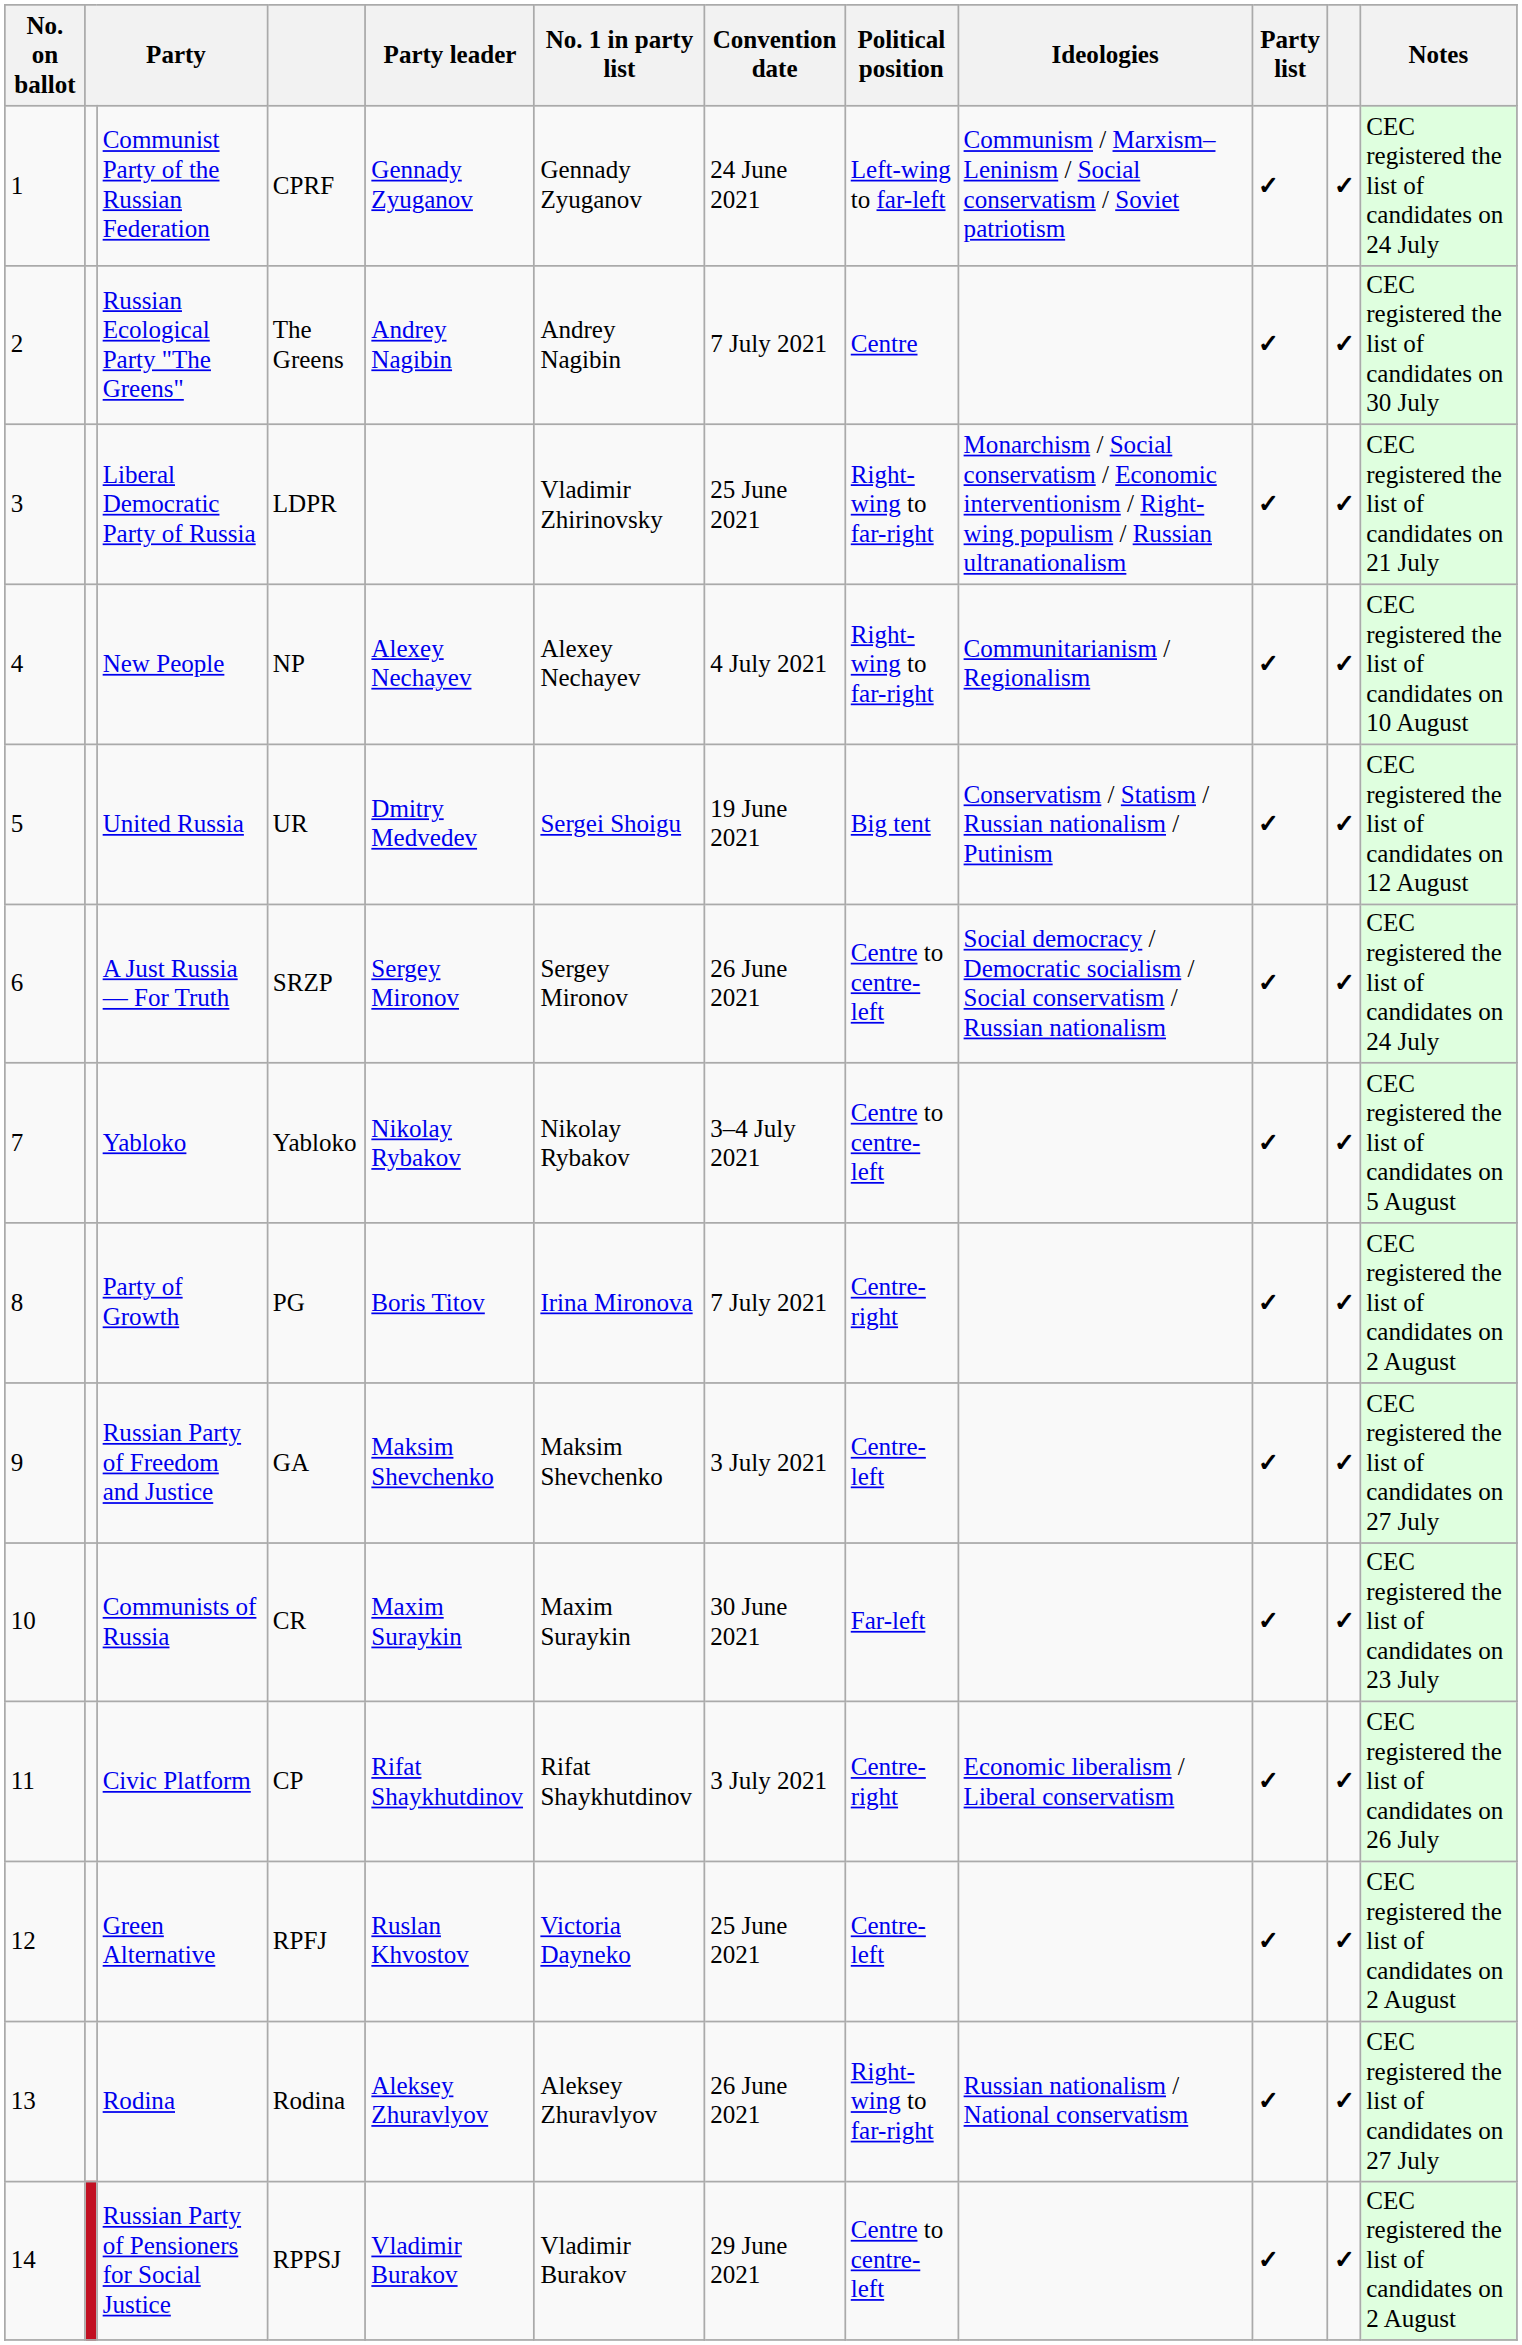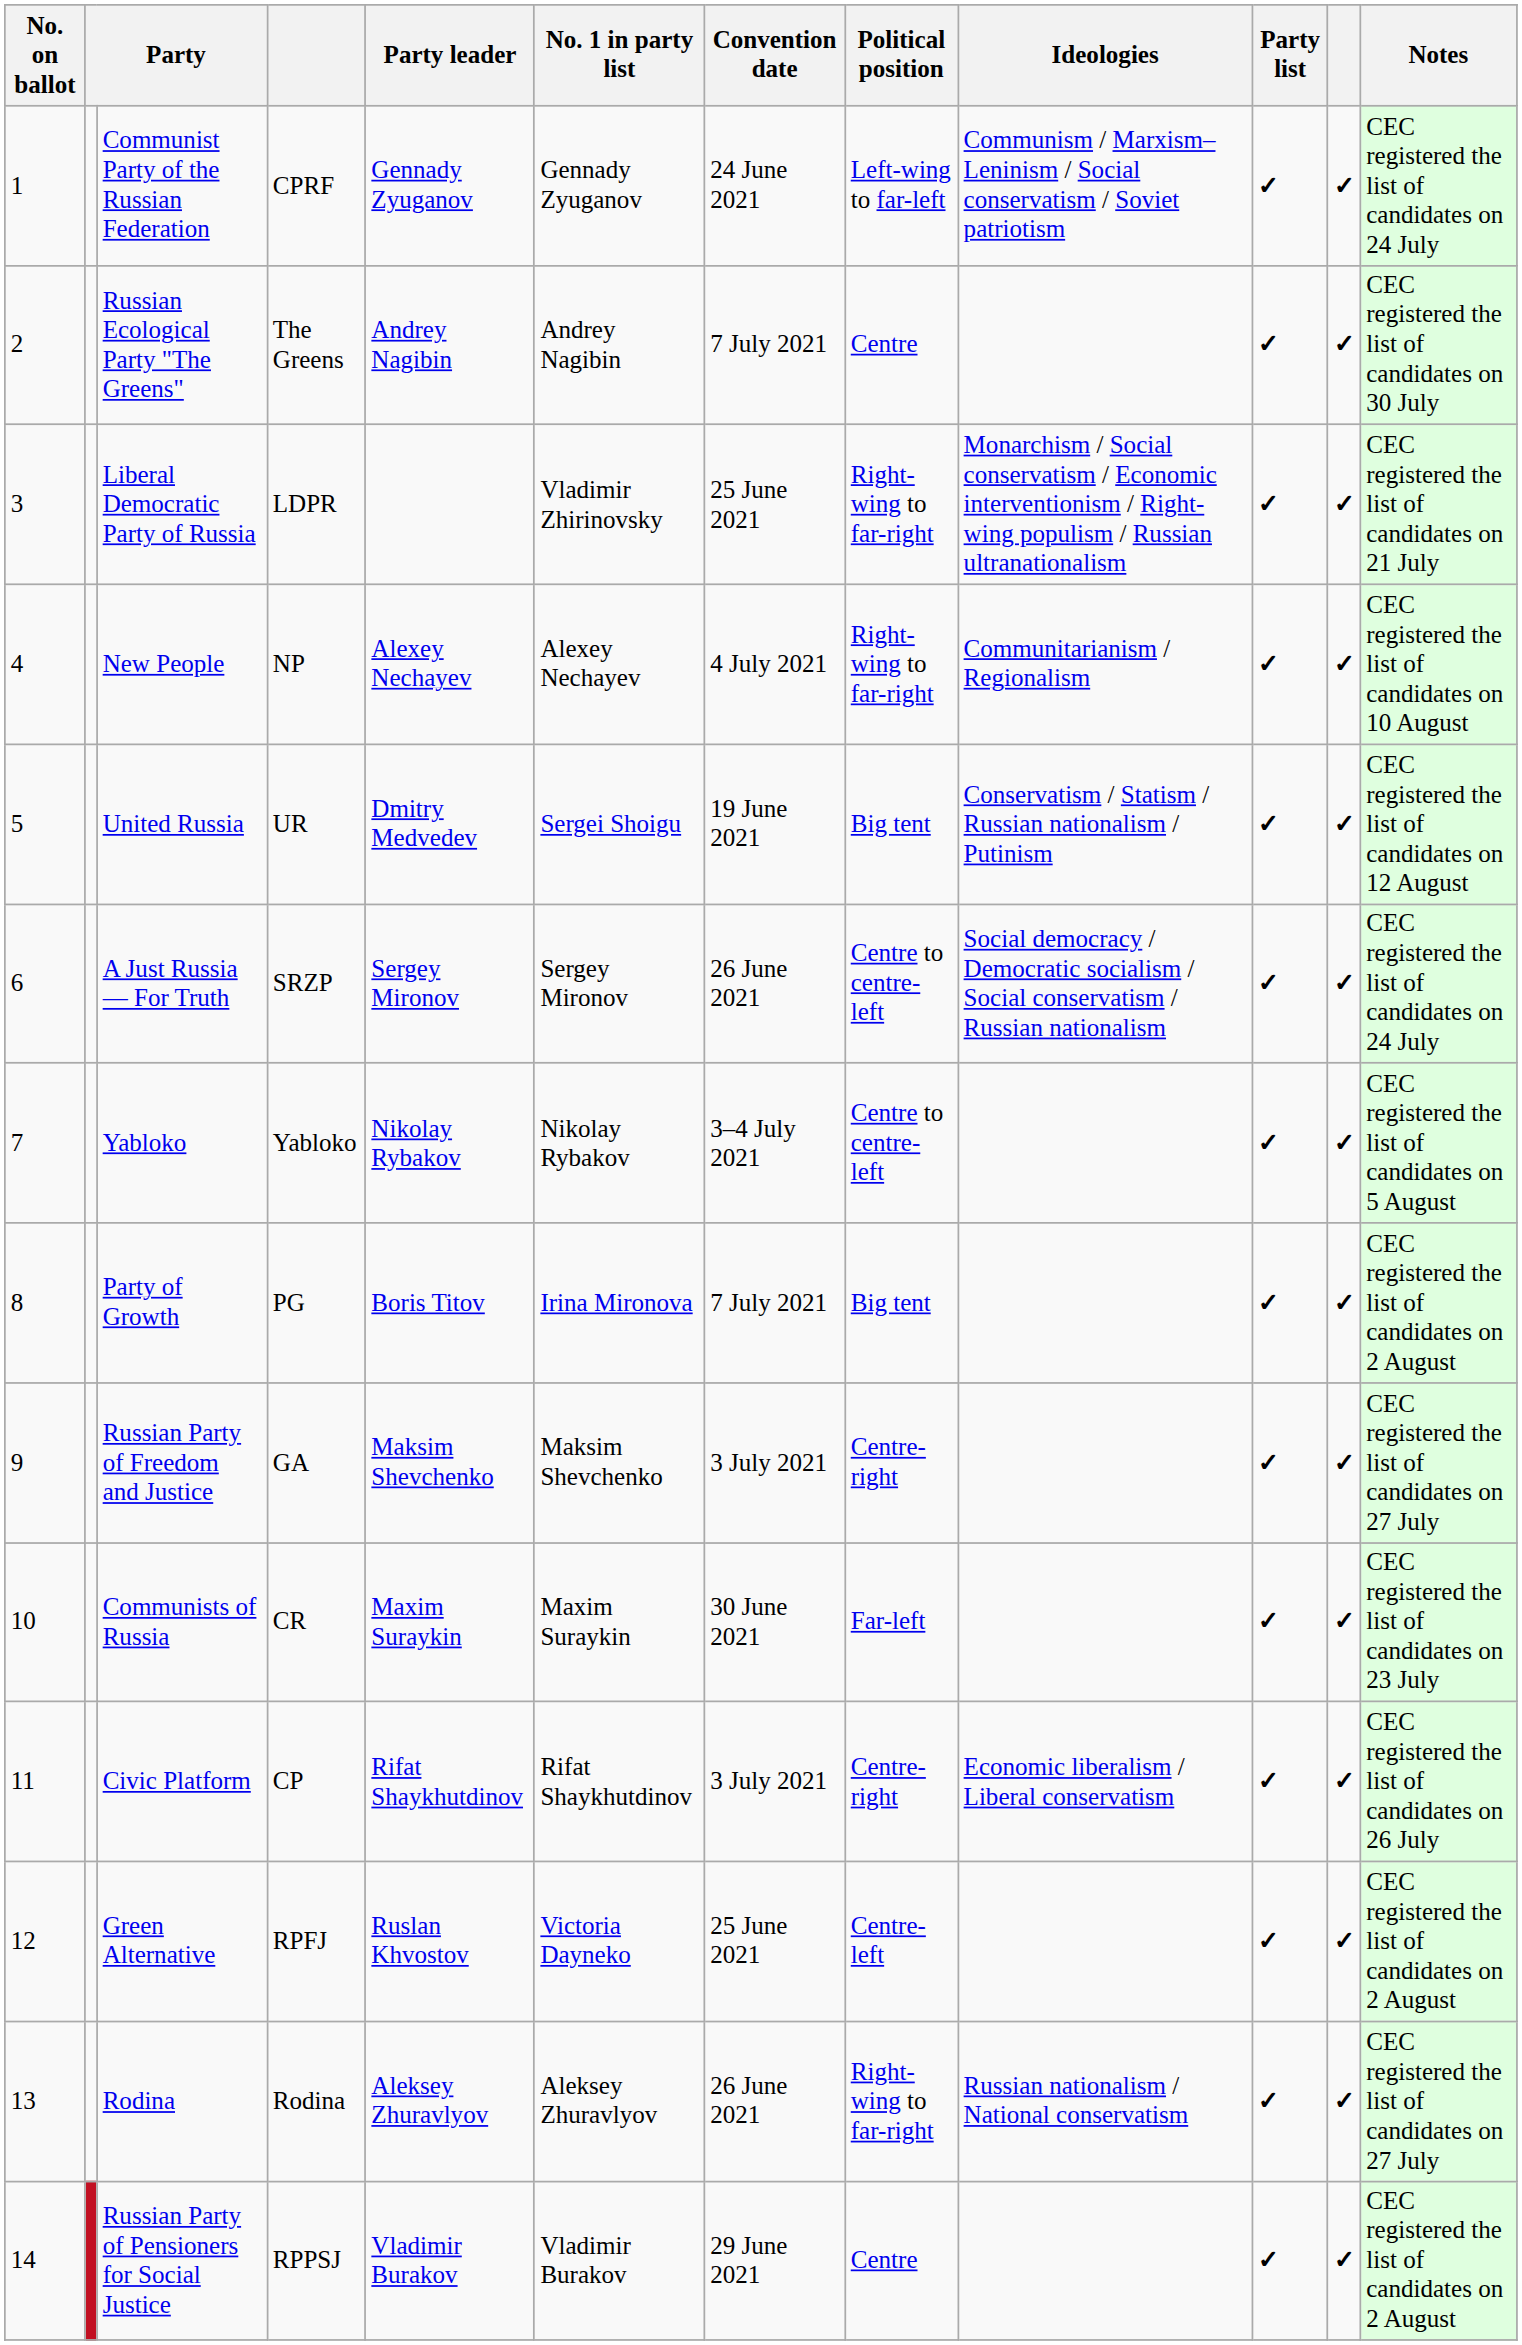(888, 1302) Centre-right -> (891, 1302) Big tent
(888, 1462) Centre-left -> (888, 1462) Centre-right
(897, 2260) Centre to centre-left -> (884, 2260) Centre
